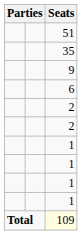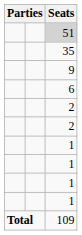(68, 32) no background -> (68, 32) lightgrey background
(66, 220) lightyellow background -> (66, 220) no background
